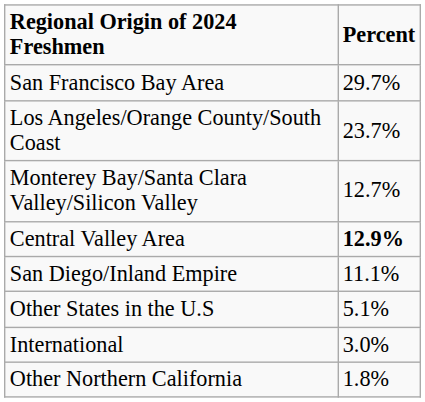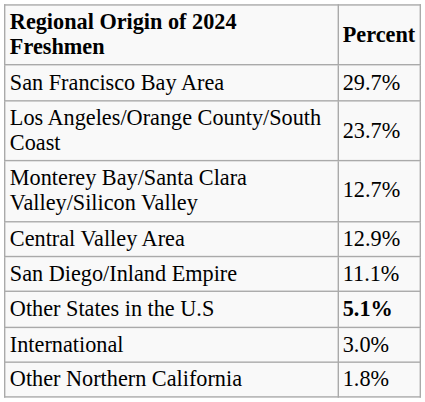(373, 238) bold -> (371, 238) normal
(366, 309) normal -> (368, 309) bold
